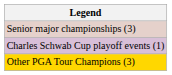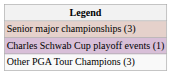(71, 62) gold background -> (71, 62) no background
